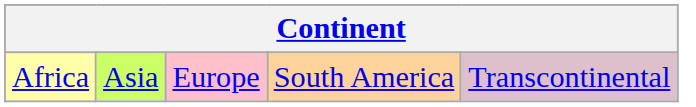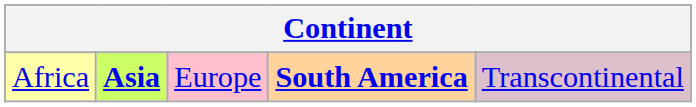(131, 76) normal -> (132, 76) bold
(364, 76) normal -> (372, 76) bold
